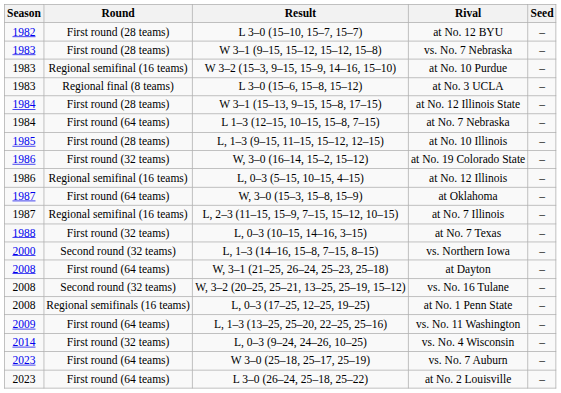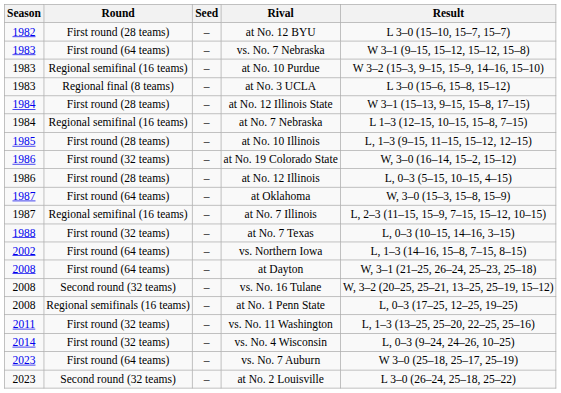columns swapped: (542, 13) <-> (300, 13)
(118, 50) First round (28 teams) -> (118, 50) First round (64 teams)
(118, 123) First round (64 teams) -> (118, 123) Regional semifinal (16 teams)
(118, 178) Regional semifinal (16 teams) -> (118, 178) First round (28 teams)
(24, 251) 2000 -> (24, 251) 2002
(118, 251) Second round (32 teams) -> (118, 251) First round (64 teams)
(24, 324) 2009 -> (24, 324) 2011
(118, 324) First round (64 teams) -> (118, 324) First round (32 teams)
(118, 379) First round (64 teams) -> (118, 379) Second round (32 teams)
